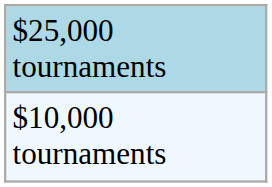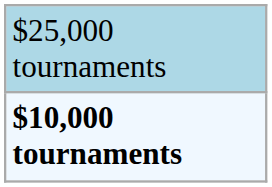(89, 136) normal -> (97, 136) bold
